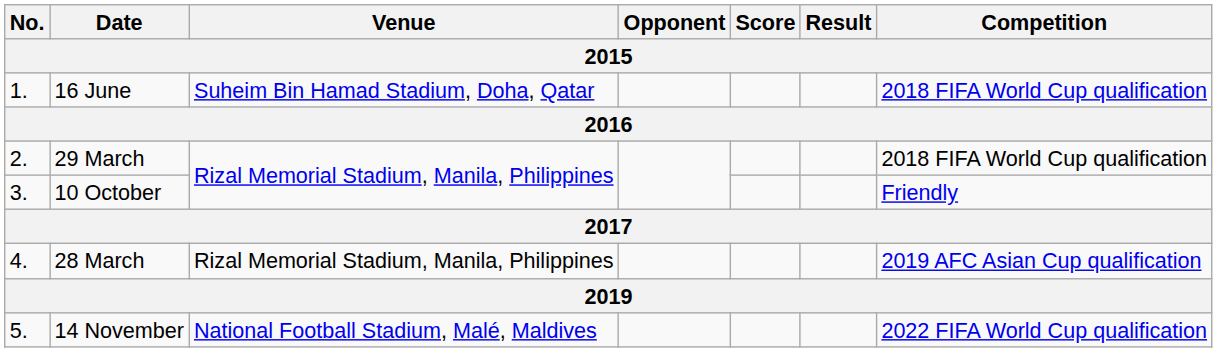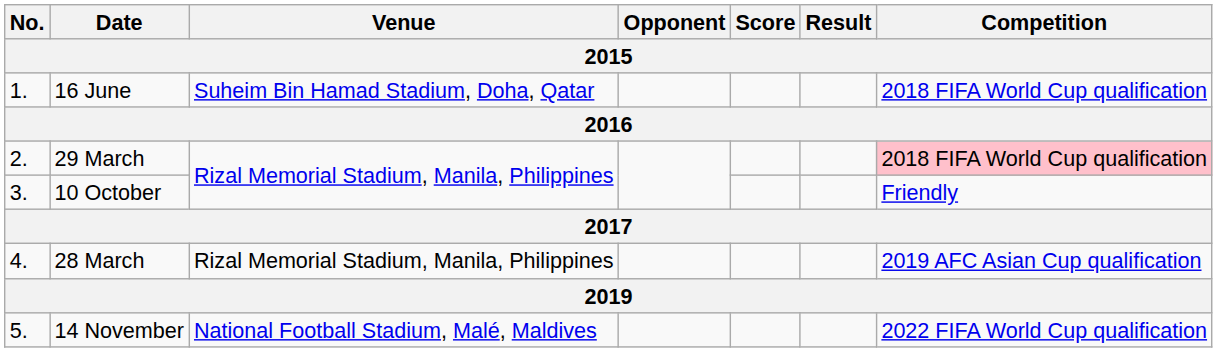(1044, 159) no background -> (1044, 159) pink background
